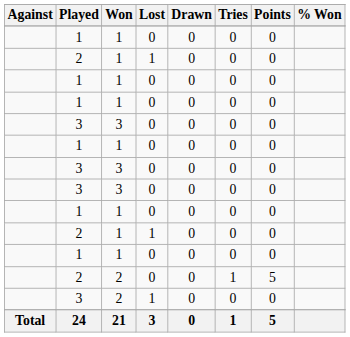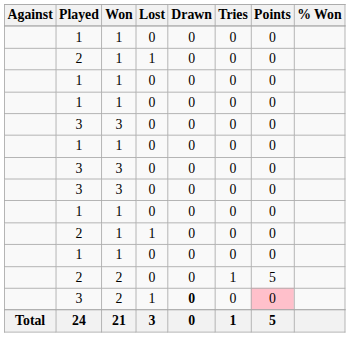(192, 299) normal -> (192, 299) bold
(272, 299) no background -> (272, 299) pink background
